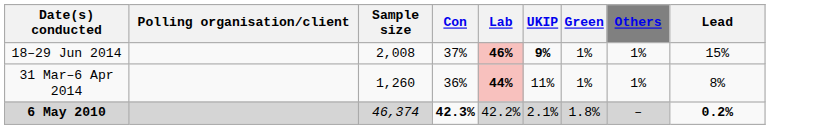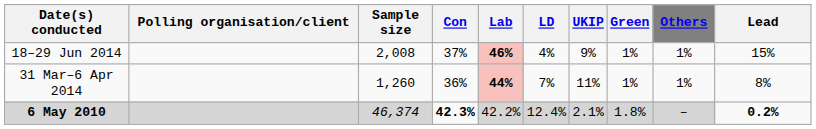+ column: (546, 23)
(542, 53) bold -> (588, 53) normal
